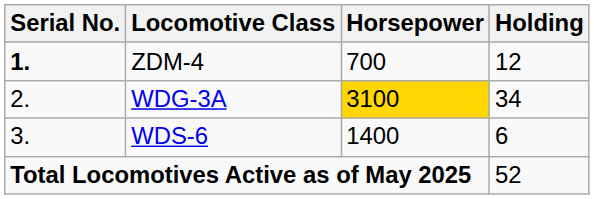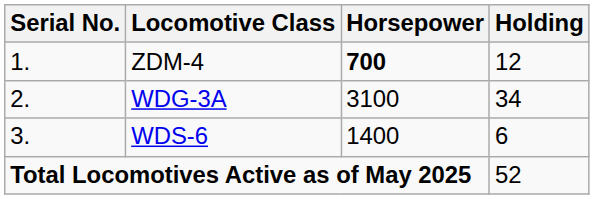(20, 61) bold -> (20, 61) normal
(366, 61) normal -> (366, 61) bold
(373, 99) gold background -> (373, 99) no background
